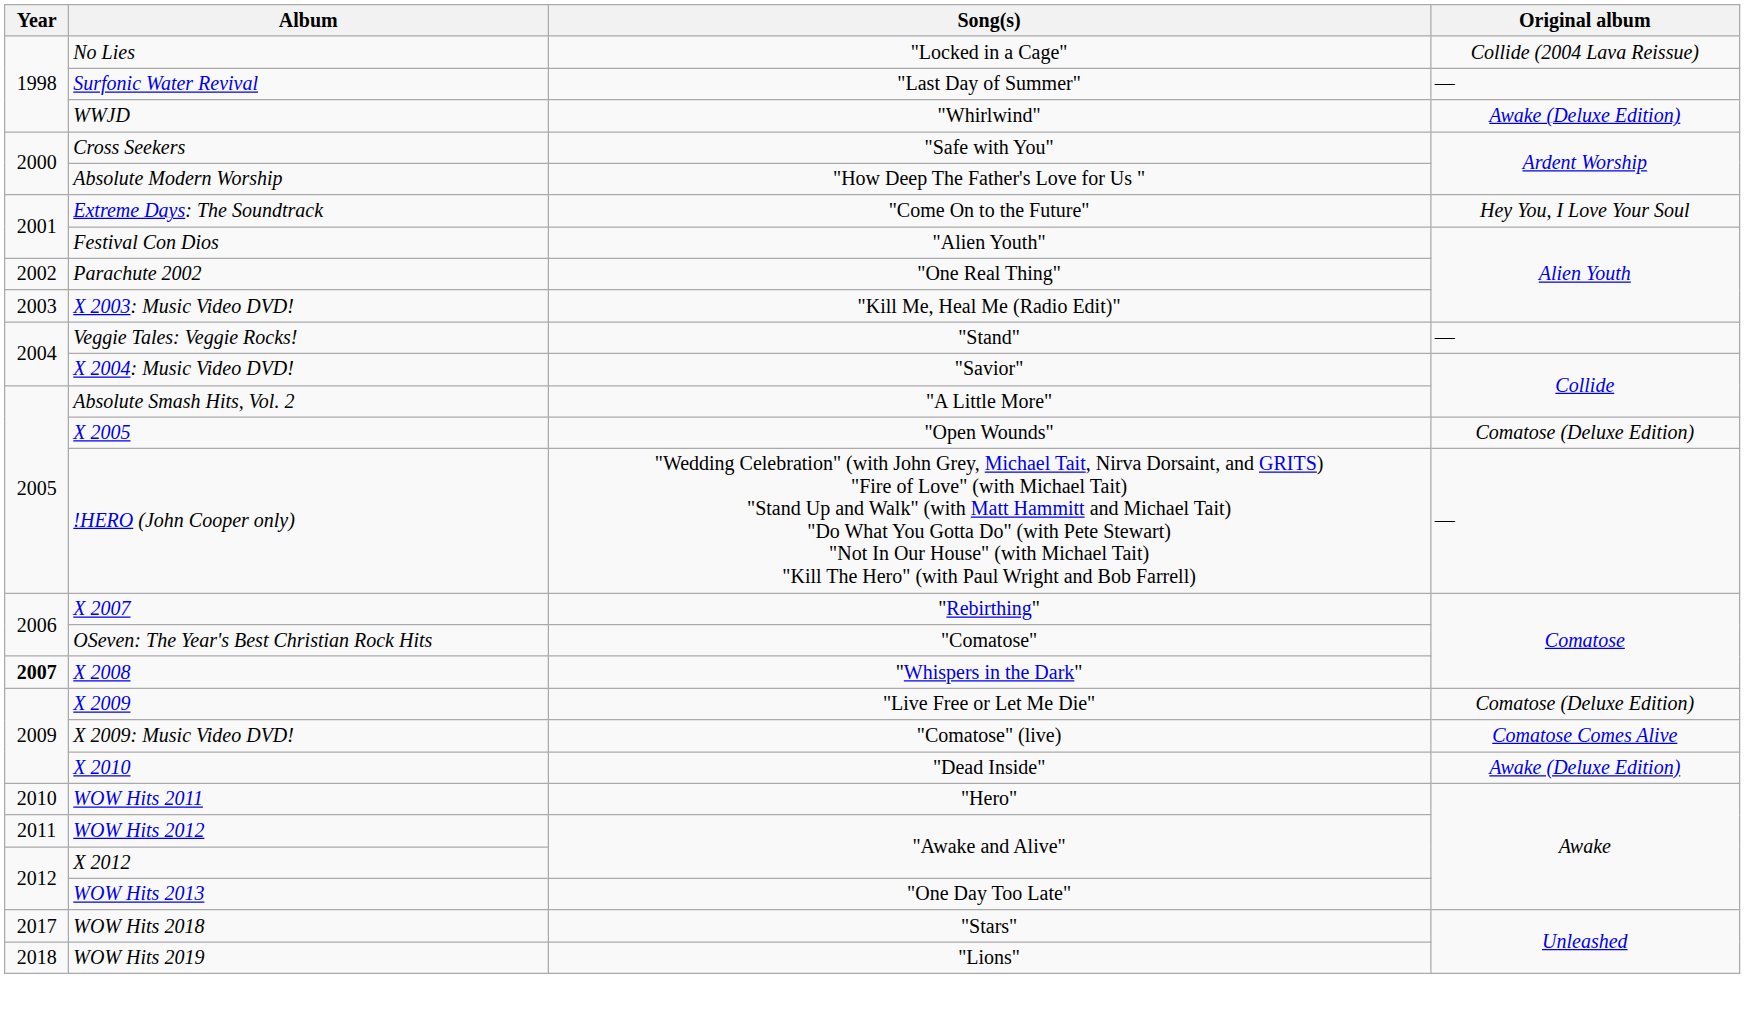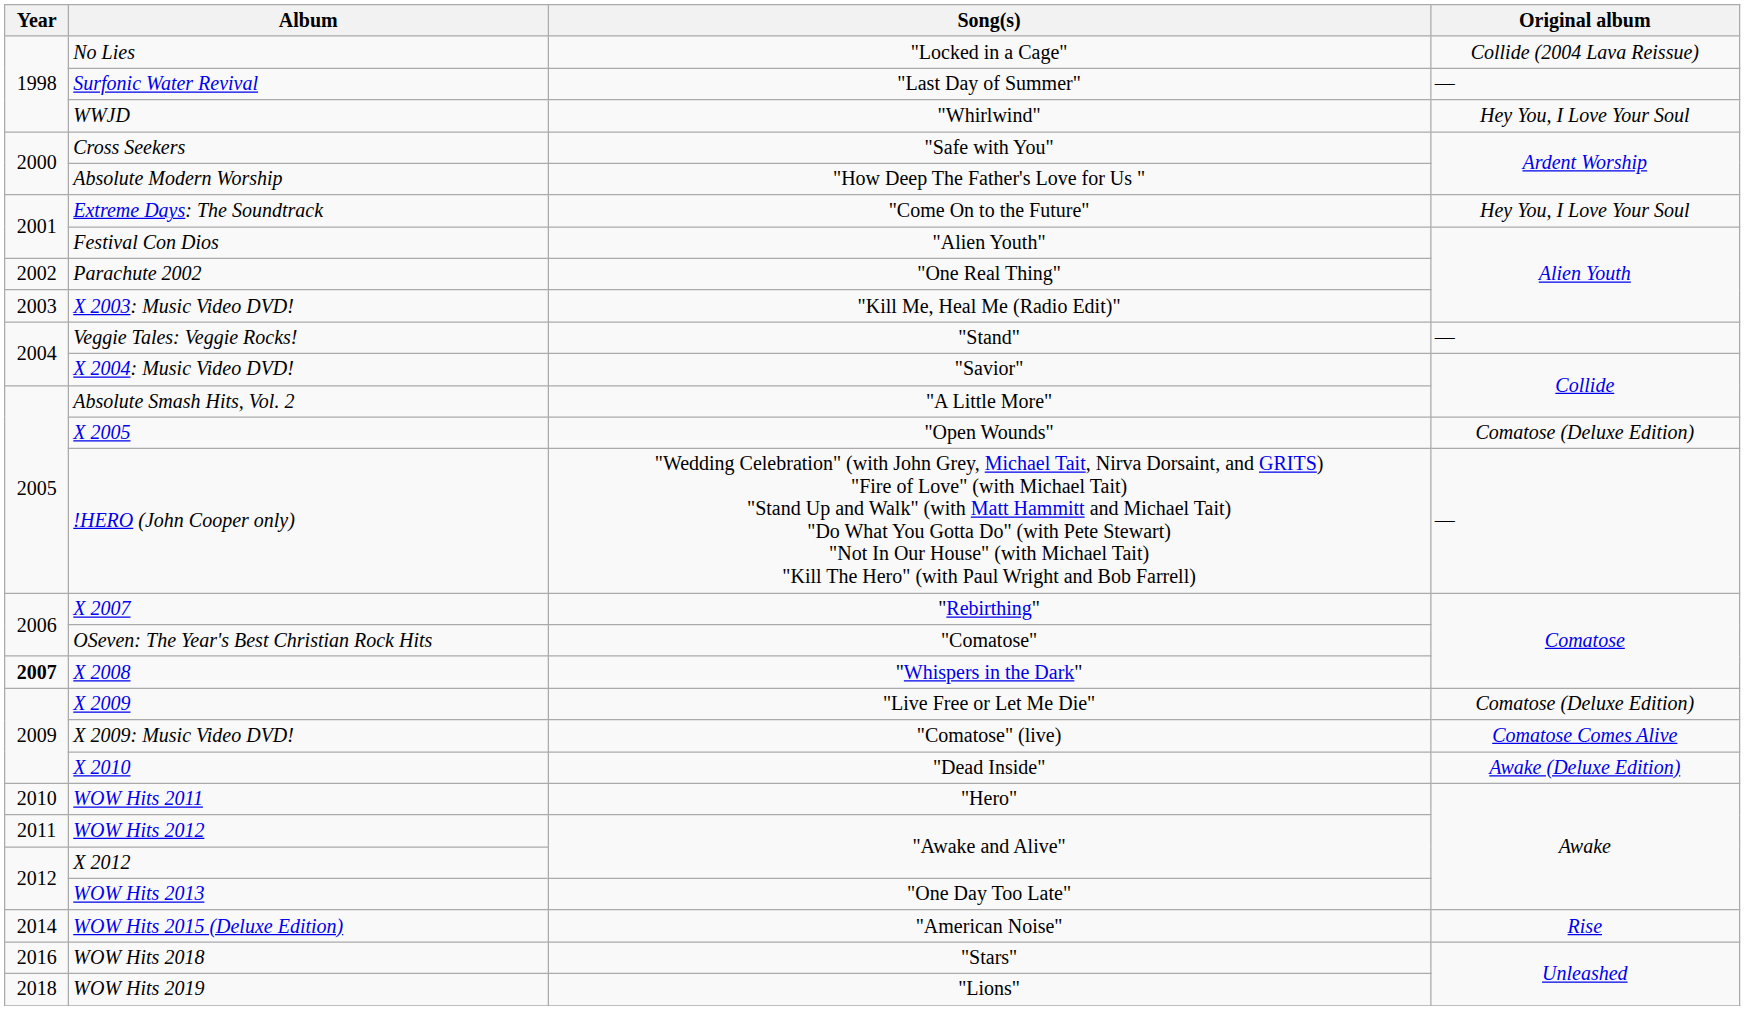(1585, 115) Awake (Deluxe Edition) -> (1585, 115) Hey You, I Love Your Soul
+ row: (208, 925)
(37, 925) 2017 -> (37, 957) 2016
